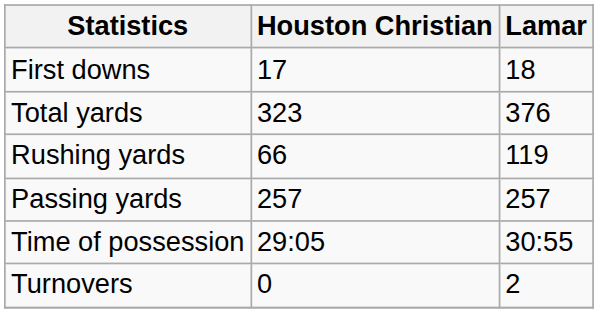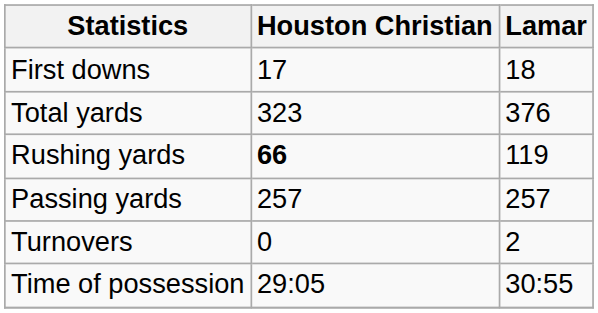(272, 155) normal -> (272, 155) bold
rows swapped: (72, 285) <-> (128, 241)
